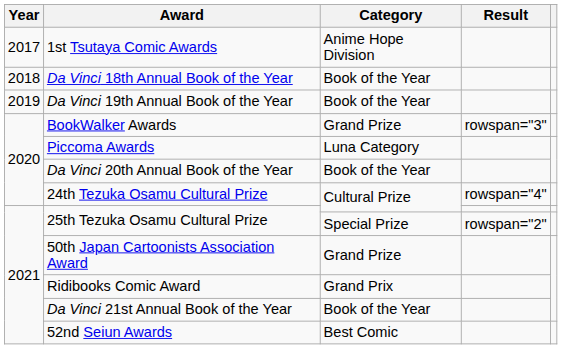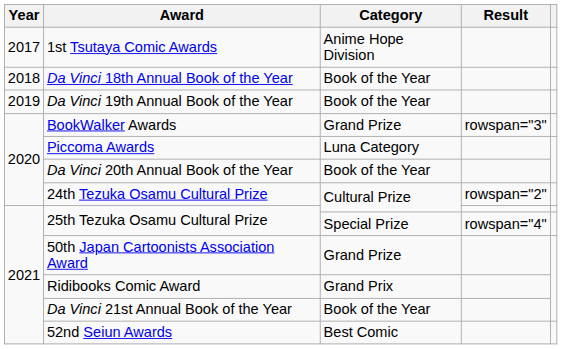(506, 194) rowspan="4" -> (506, 194) rowspan="2"
(506, 223) rowspan="2" -> (506, 223) rowspan="4"
